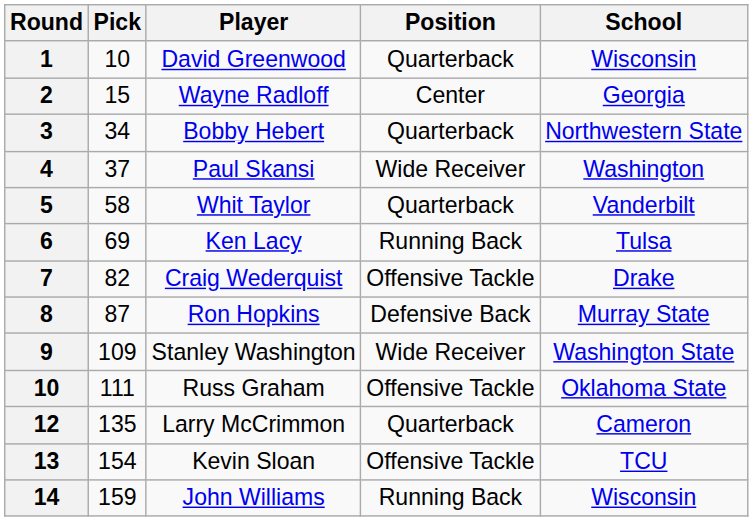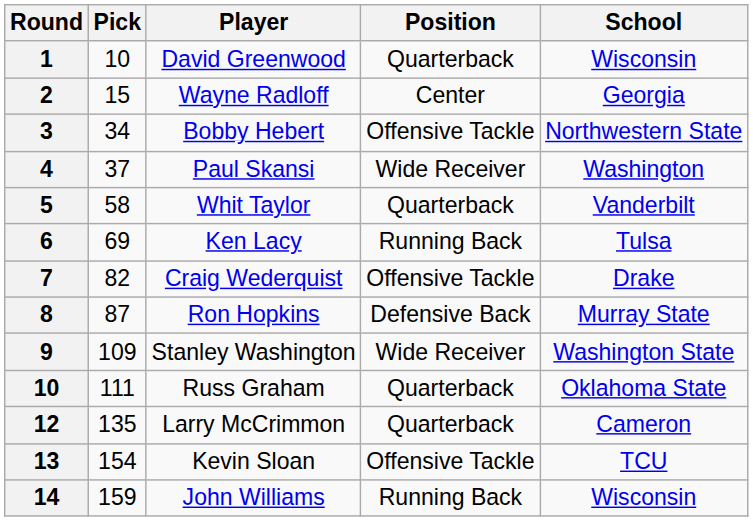(450, 132) Quarterback -> (450, 132) Offensive Tackle
(450, 388) Offensive Tackle -> (450, 388) Quarterback
